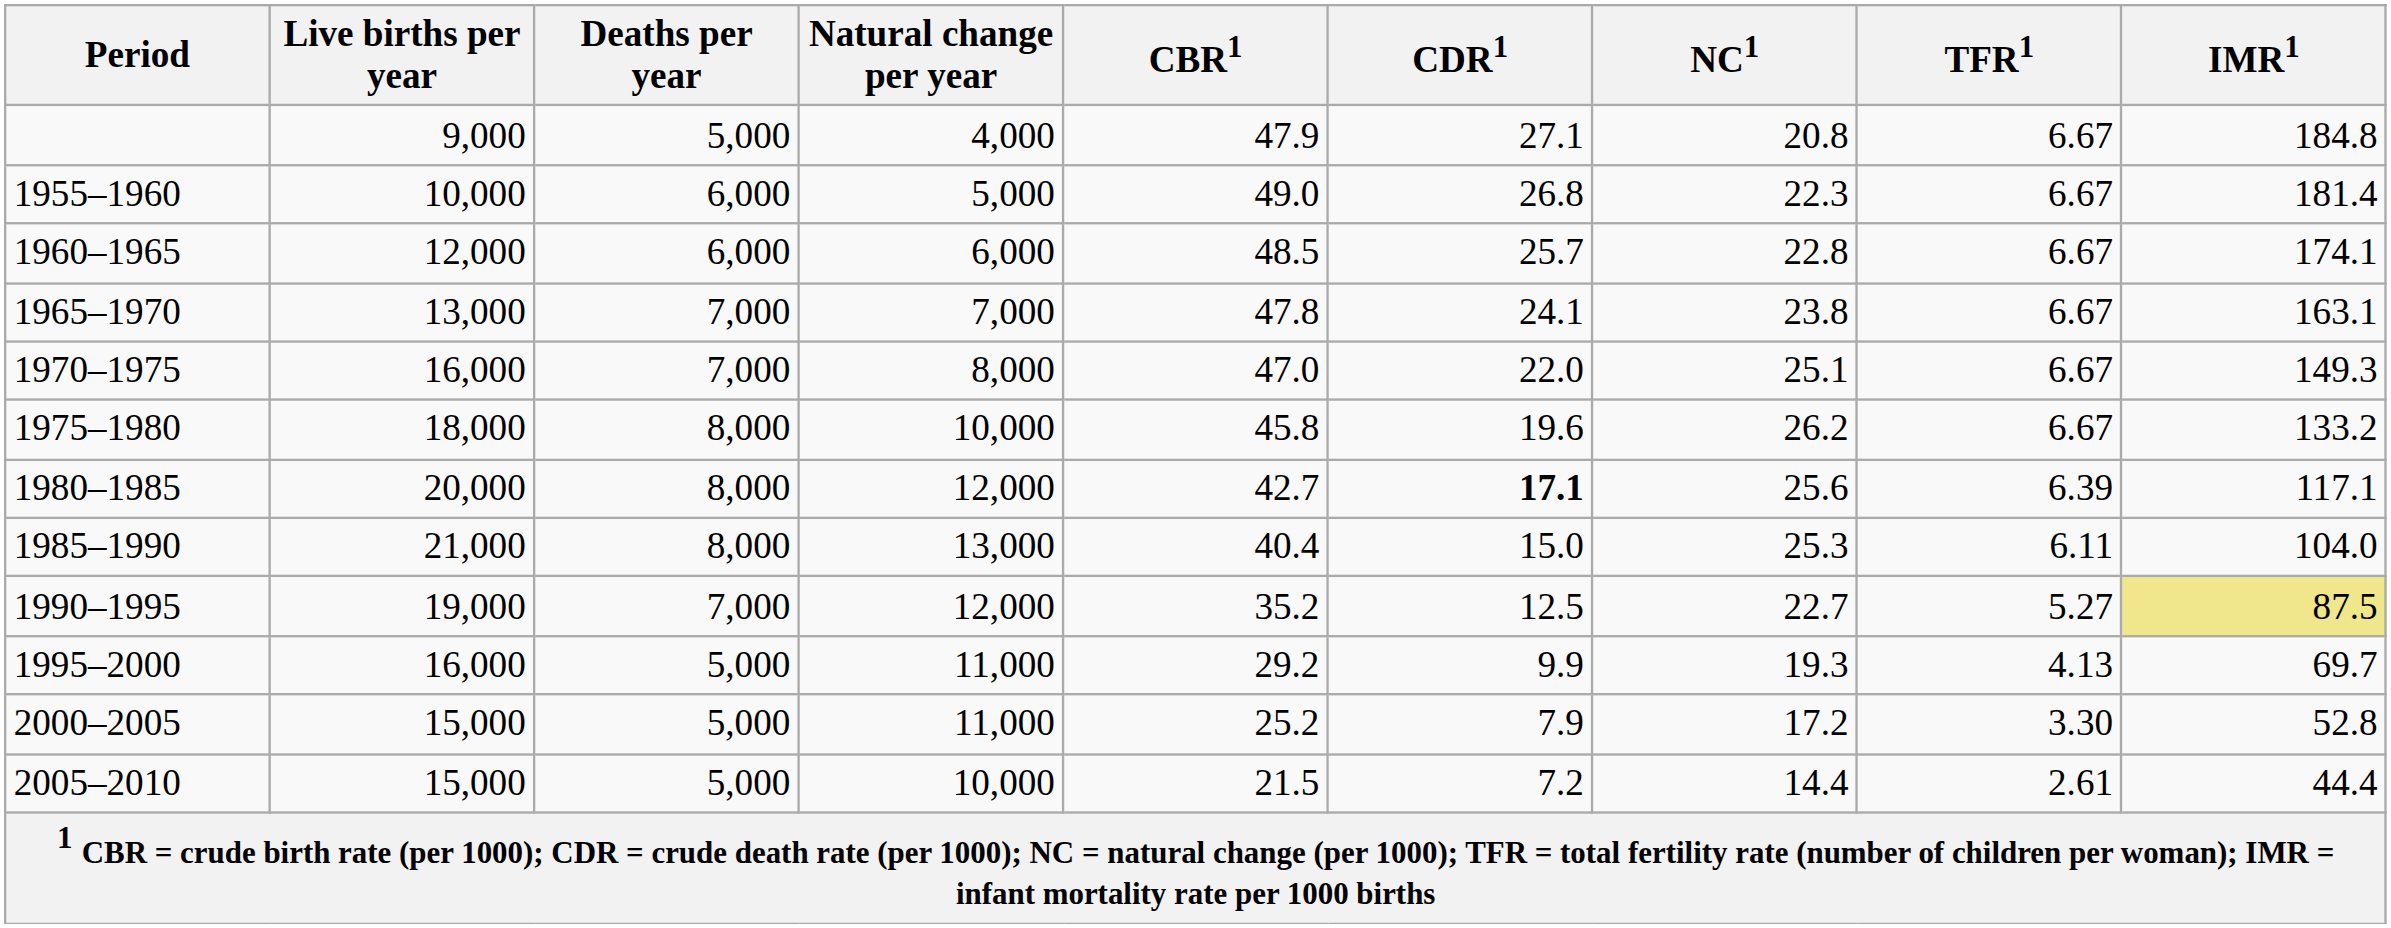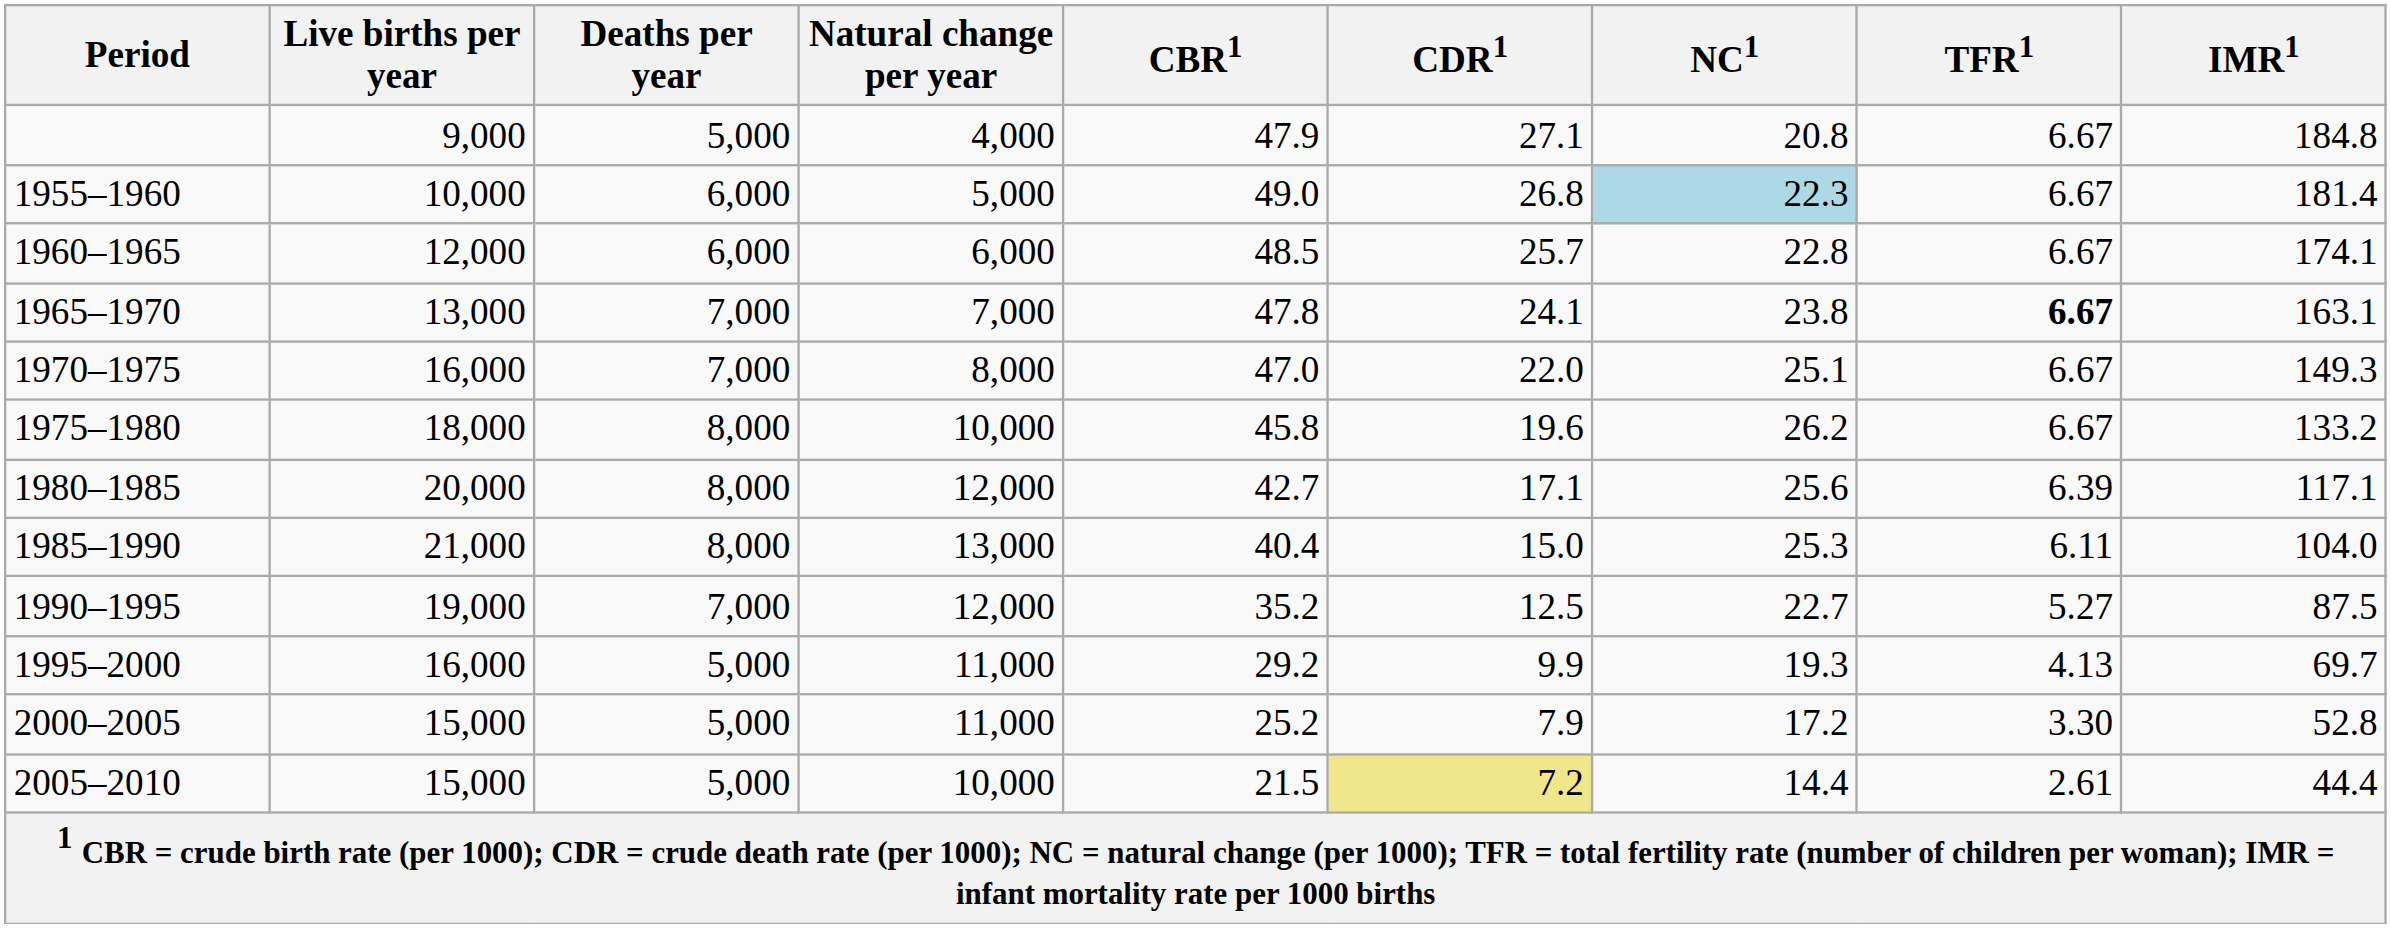(1816, 193) no background -> (1816, 193) lightblue background
(2081, 311) normal -> (2081, 311) bold
(1551, 487) bold -> (1551, 487) normal
(2345, 605) khaki background -> (2345, 605) no background
(1561, 782) no background -> (1561, 782) khaki background
